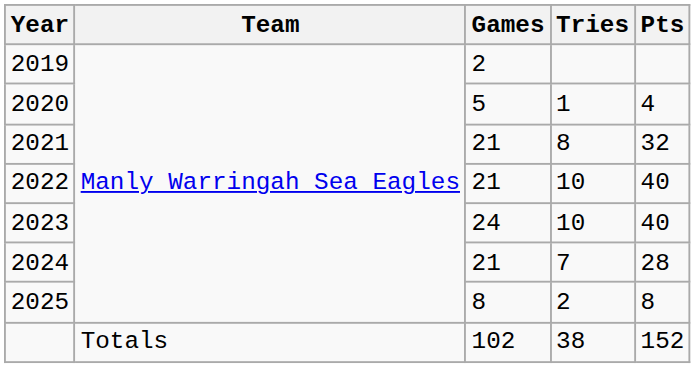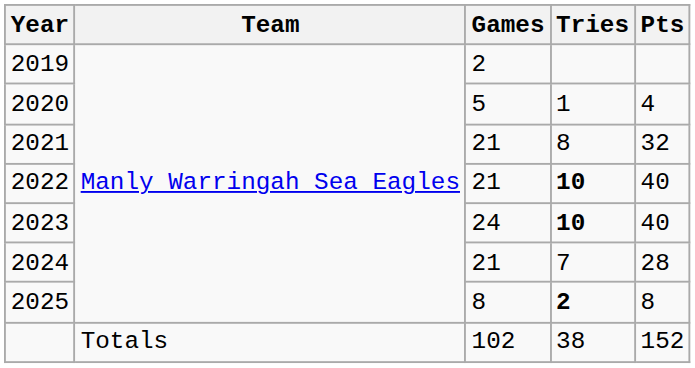(571, 183) normal -> (571, 183) bold
(571, 223) normal -> (571, 223) bold
(563, 302) normal -> (563, 302) bold
